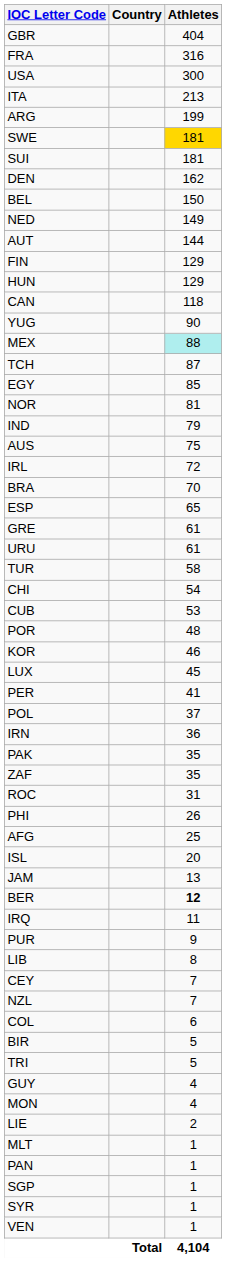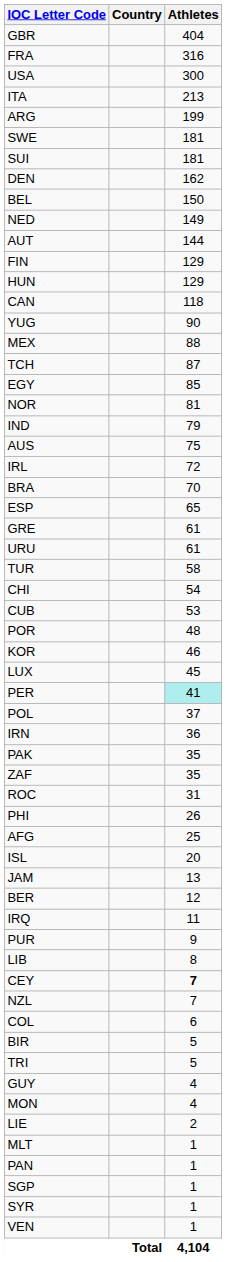(193, 138) gold background -> (193, 138) no background
(193, 343) paleturquoise background -> (193, 343) no background
(193, 693) no background -> (193, 693) paleturquoise background
(193, 898) bold -> (193, 898) normal
(193, 980) normal -> (193, 980) bold
